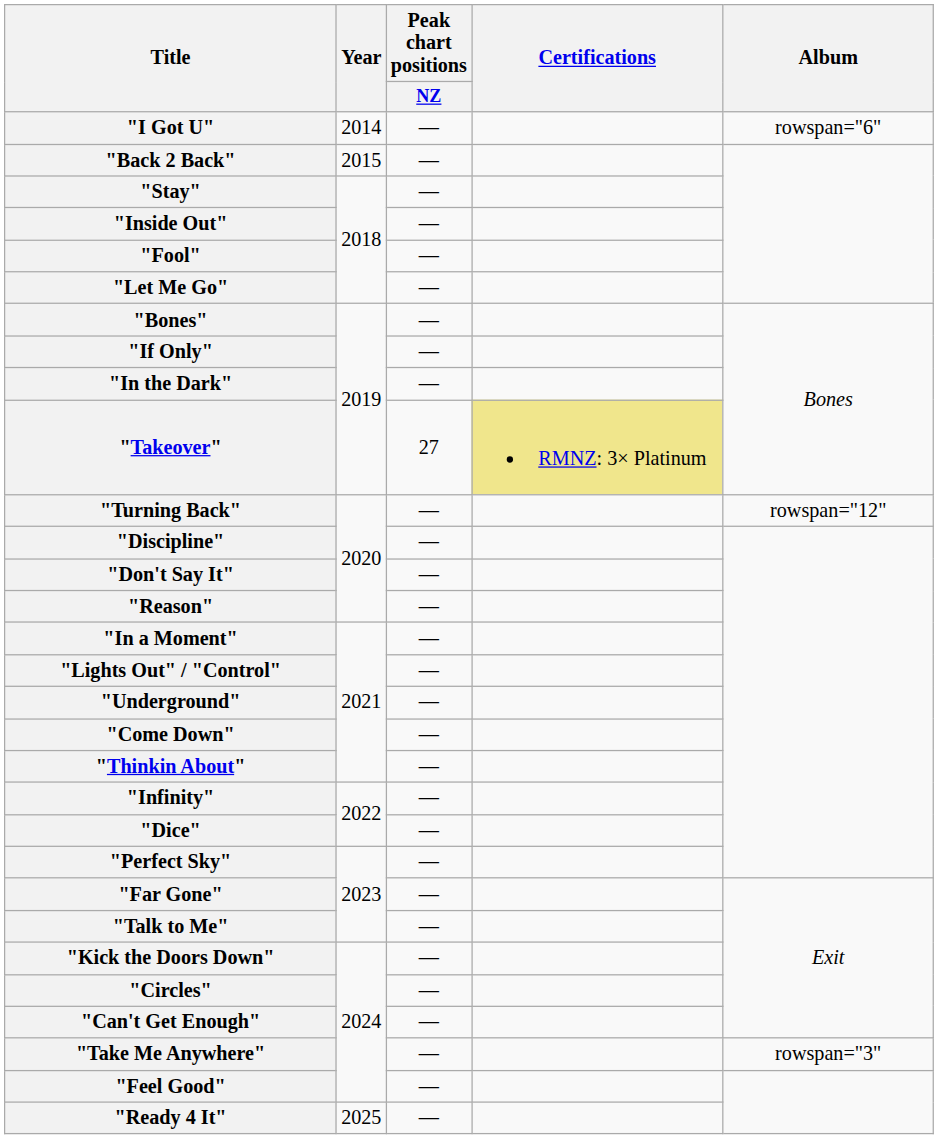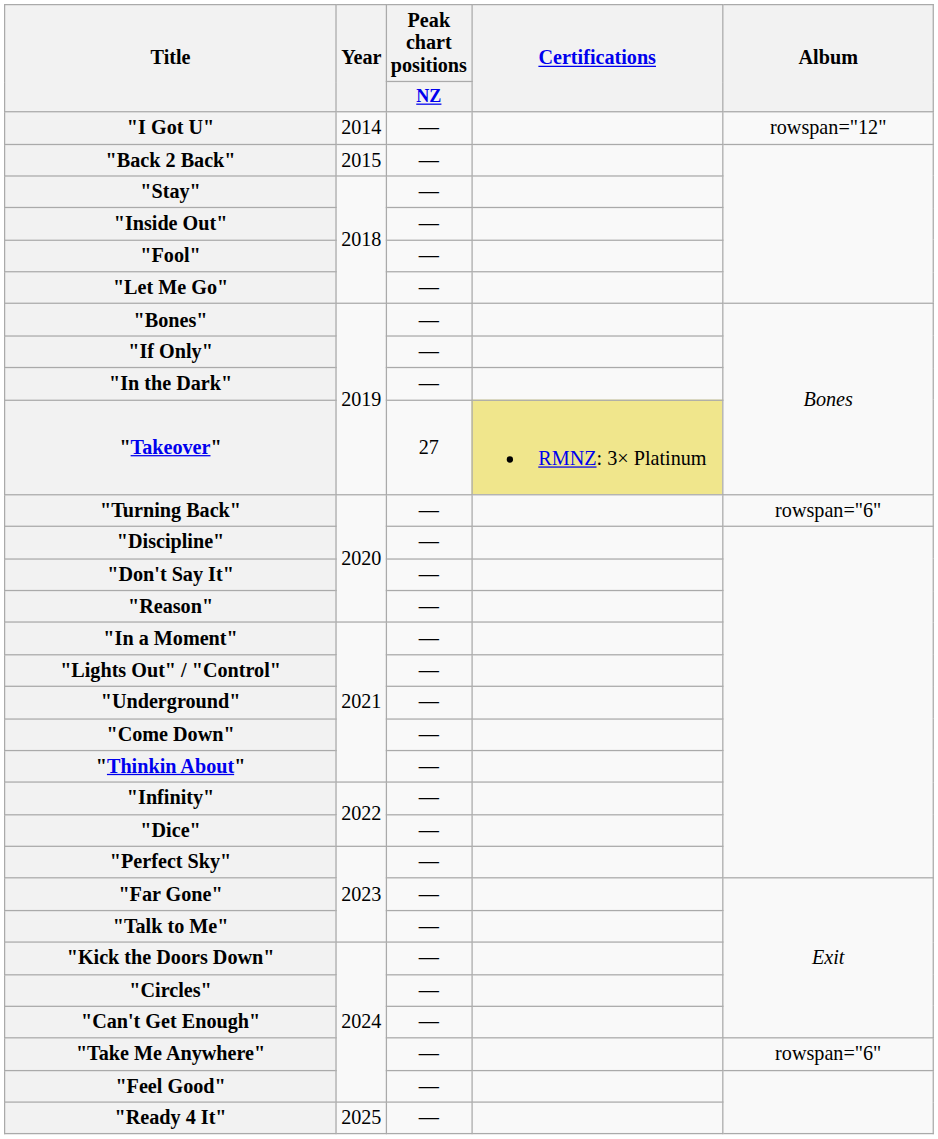(828, 127) rowspan="6" -> (828, 127) rowspan="12"
(828, 510) rowspan="12" -> (828, 510) rowspan="6"
(828, 1054) rowspan="3" -> (828, 1054) rowspan="6"
